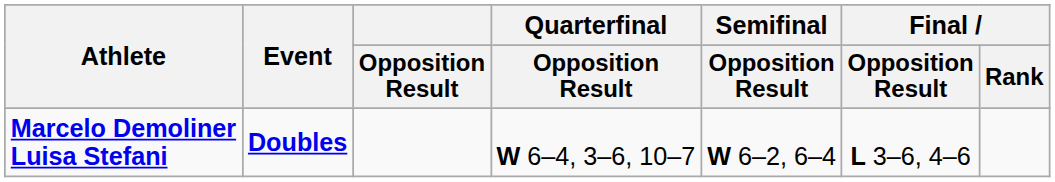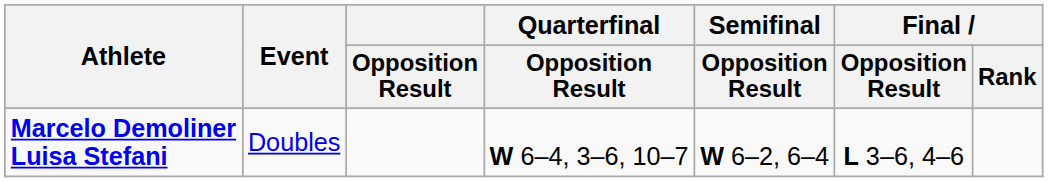(298, 143) bold -> (294, 143) normal
